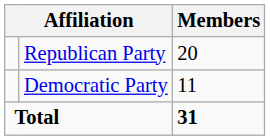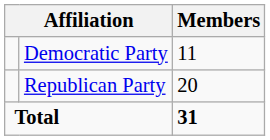rows swapped: (95, 53) <-> (96, 85)
